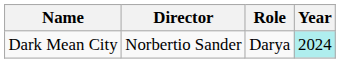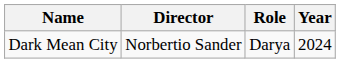(315, 44) paleturquoise background -> (315, 44) no background
